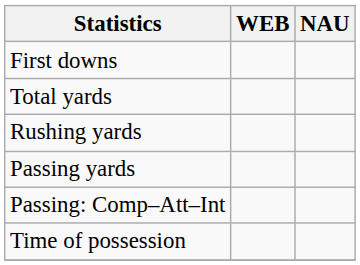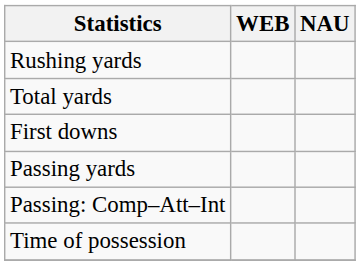rows swapped: (64, 59) <-> (76, 132)
